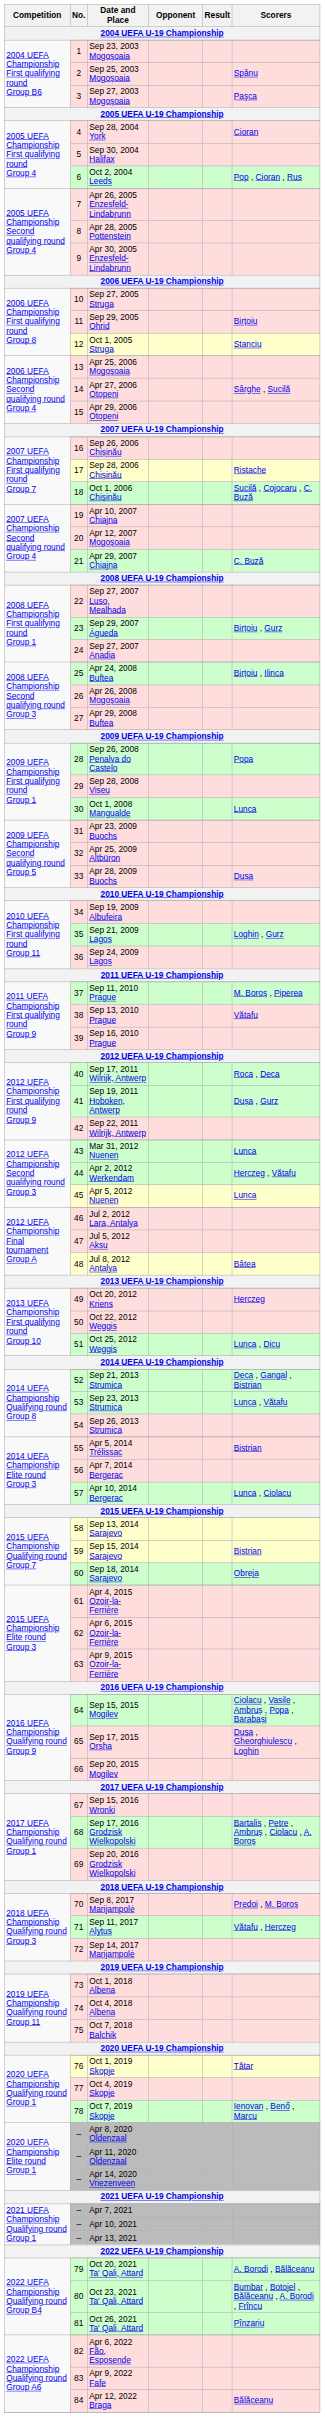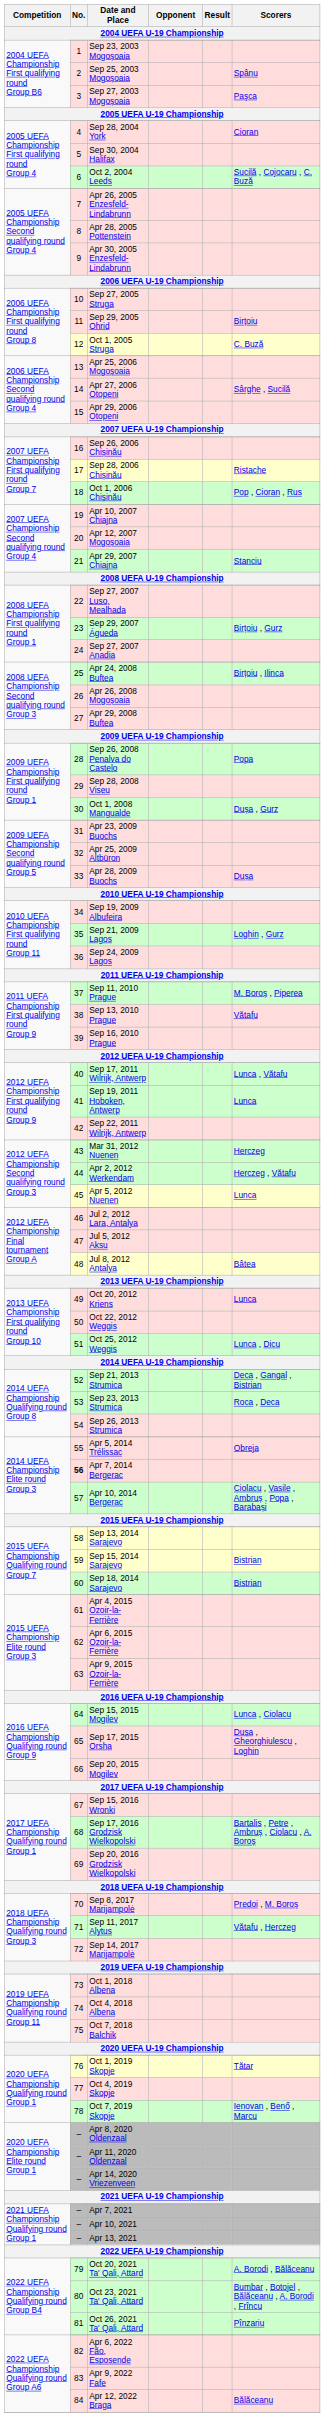(268, 177) Pop , Cioran , Rus -> (273, 177) Sucilă , Cojocaru , C. Buză
(248, 344) Stanciu -> (249, 344) C. Buză
(273, 493) Sucilă , Cojocaru , C. Buză -> (268, 493) Pop , Cioran , Rus
(249, 560) C. Buză -> (248, 560) Stanciu
(245, 809) Lunca -> (256, 809) Dușa , Gurz
(257, 1074) Roca , Deca -> (261, 1074) Lunca , Vătafu
(256, 1101) Dușa , Gurz -> (245, 1101) Lunca
(245, 1151) Lunca -> (249, 1151) Herczeg
(249, 1299) Herczeg -> (245, 1299) Lunca
(261, 1403) Lunca , Vătafu -> (257, 1403) Roca , Deca
(248, 1448) Bistrian -> (246, 1448) Obreja
(79, 1470) normal -> (79, 1470) bold
(262, 1493) Lunca , Ciolacu -> (264, 1498) Ciolacu , Vasile , Ambruș , Popa , Barabași
(246, 1574) Obreja -> (248, 1583) Bistrian
(264, 1710) Ciolacu , Vasile , Ambruș , Popa , Barabași -> (262, 1715) Lunca , Ciolacu
